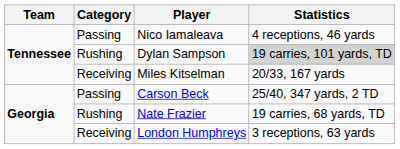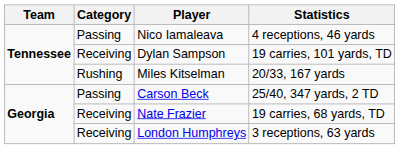(100, 54) Rushing -> (104, 54) Receiving
(322, 54) lightgrey background -> (322, 54) no background
(104, 74) Receiving -> (100, 74) Rushing
(100, 113) Rushing -> (104, 113) Receiving
